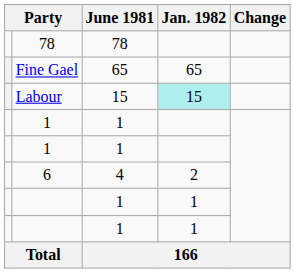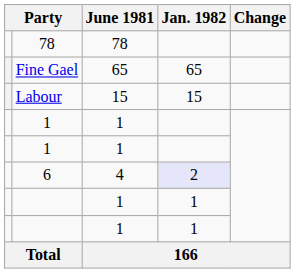(194, 96) paleturquoise background -> (194, 96) no background
(194, 175) no background -> (194, 175) lavender background
